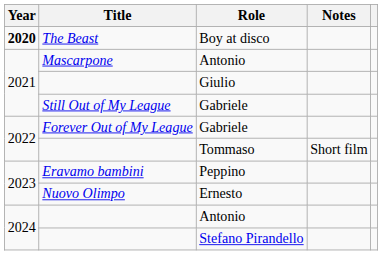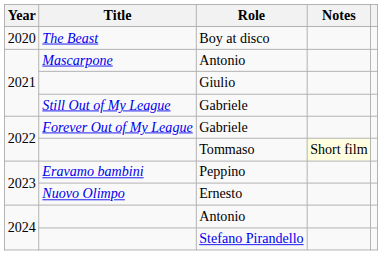(22, 37) bold -> (22, 37) normal
(339, 149) no background -> (339, 149) lightyellow background
